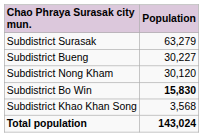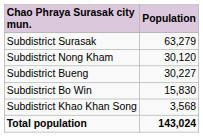rows swapped: (47, 57) <-> (60, 74)
(180, 90) bold -> (180, 90) normal
